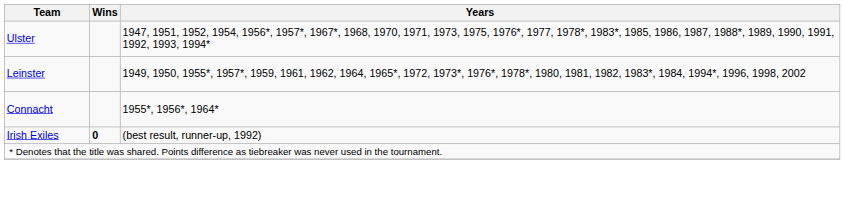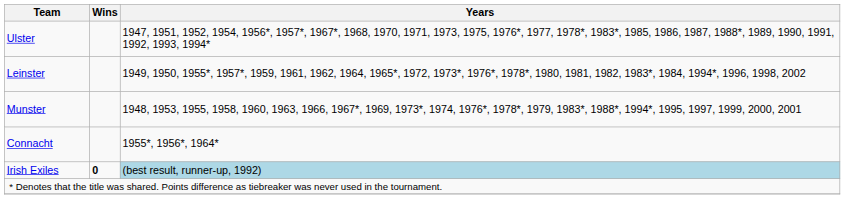+ row: (26, 109)
(192, 135) no background -> (192, 170) lightblue background
